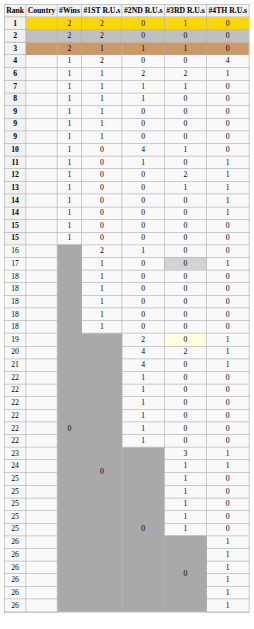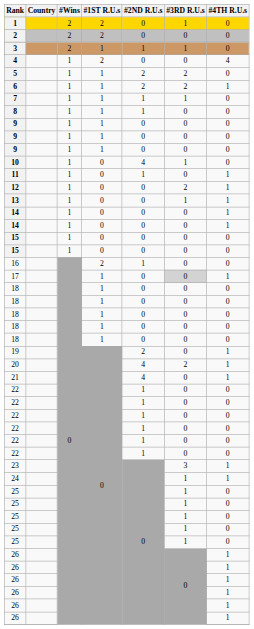+ row: (15, 73)
(186, 339) lightyellow background -> (186, 352) no background
